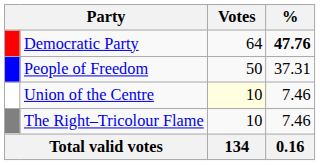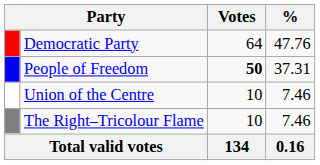(292, 43) bold -> (292, 43) normal
(254, 69) normal -> (254, 69) bold
(254, 95) lightyellow background -> (254, 95) no background
